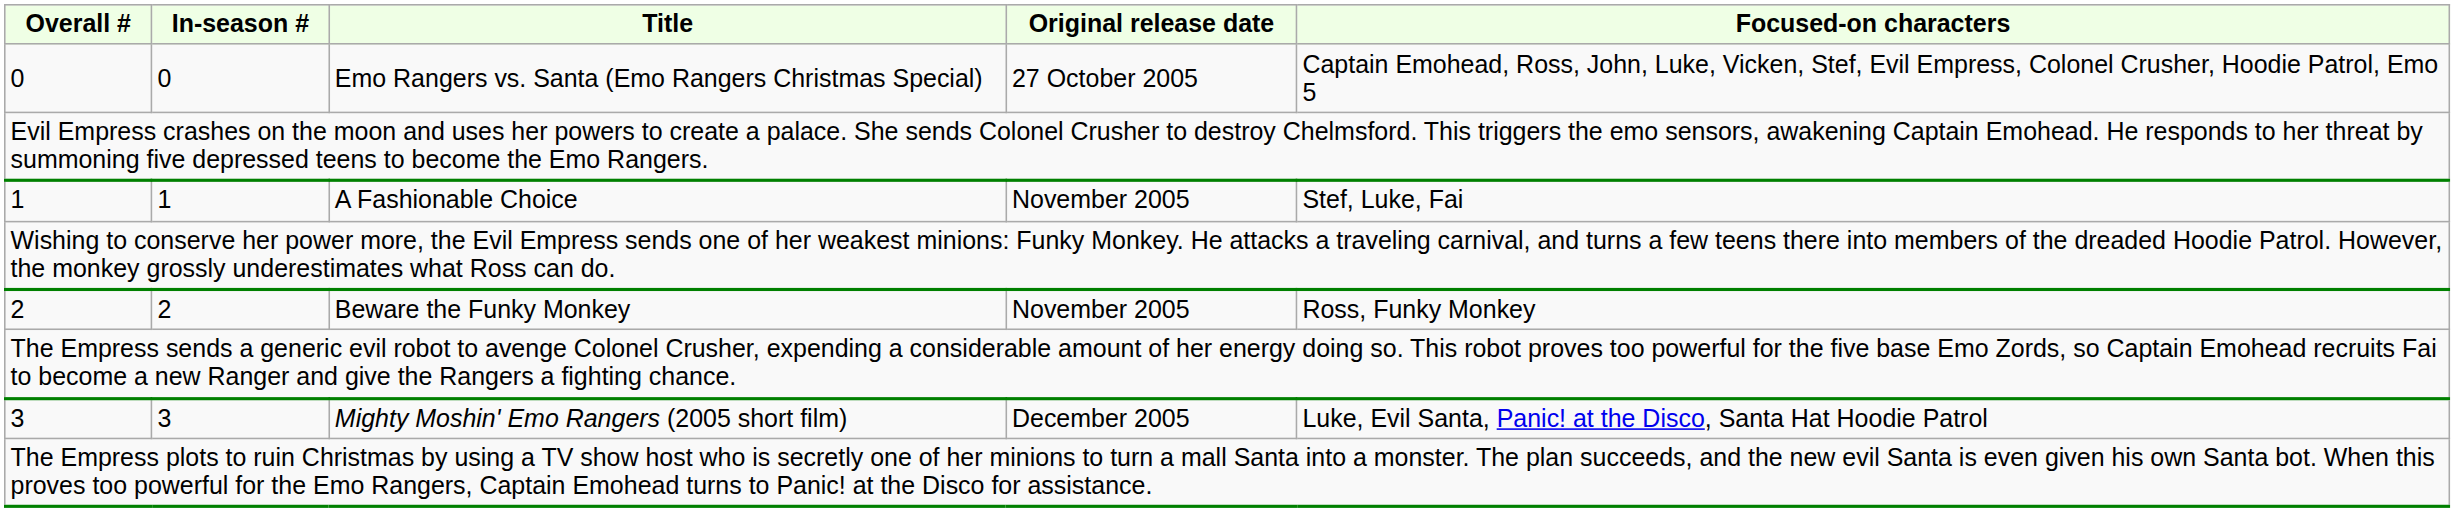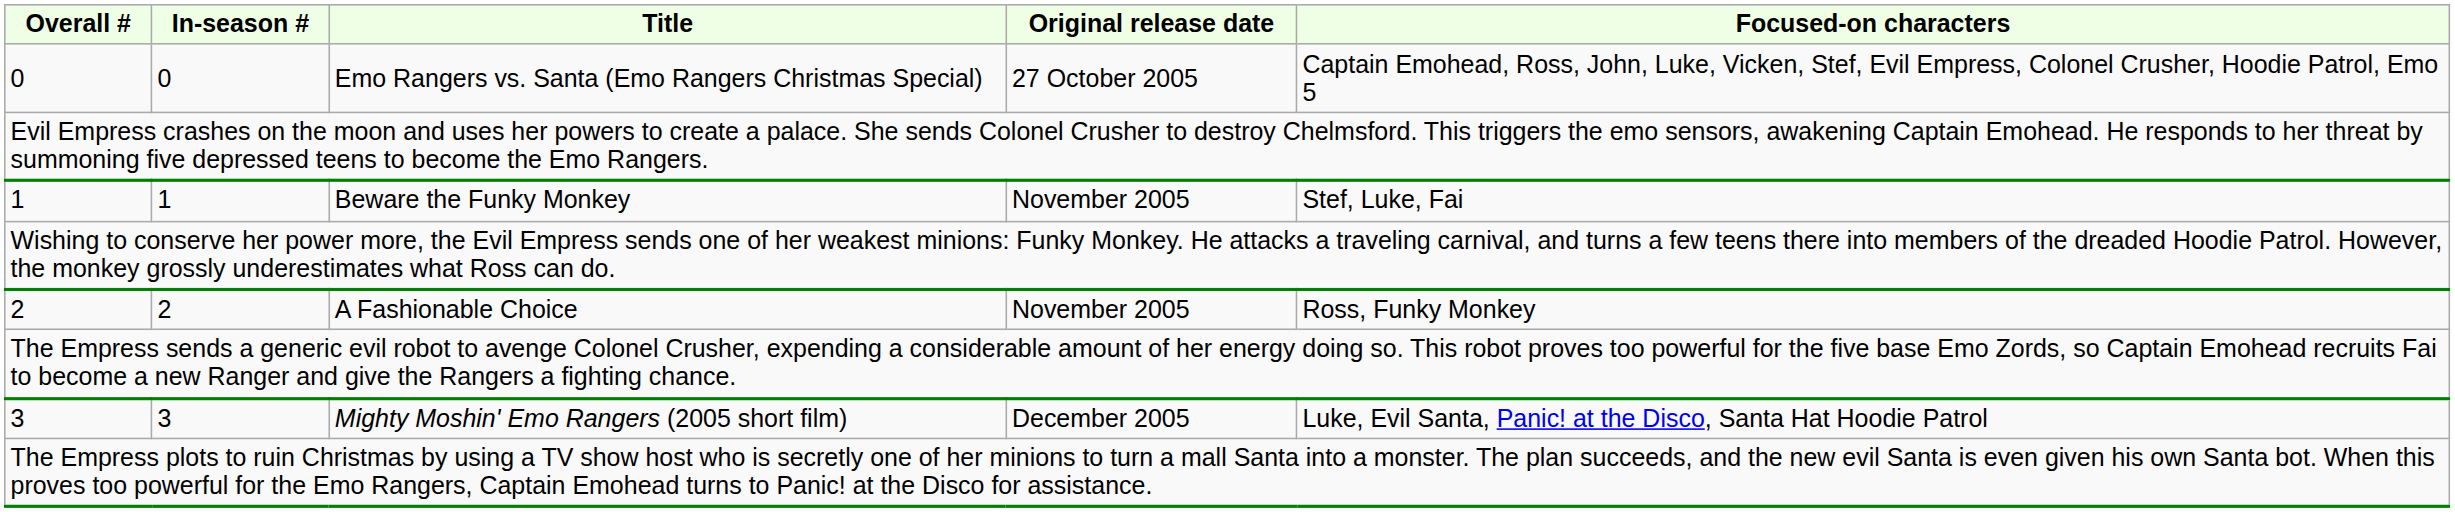(456, 200) A Fashionable Choice -> (483, 200) Beware the Funky Monkey
(483, 309) Beware the Funky Monkey -> (456, 309) A Fashionable Choice
